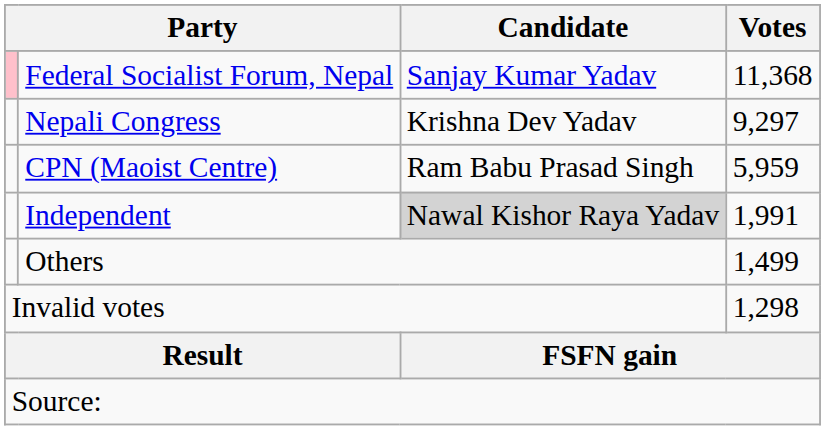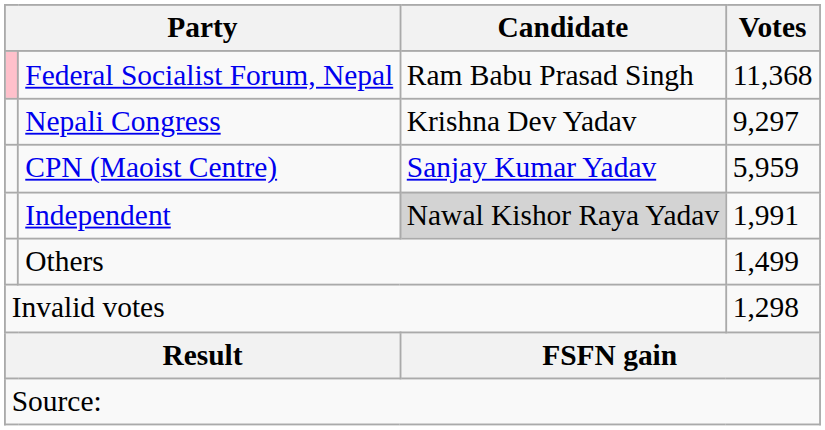(531, 74) Sanjay Kumar Yadav -> (550, 74) Ram Babu Prasad Singh
(550, 167) Ram Babu Prasad Singh -> (531, 167) Sanjay Kumar Yadav
